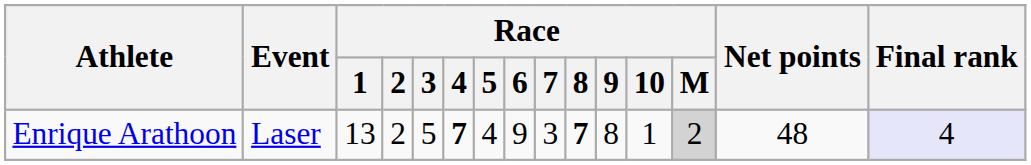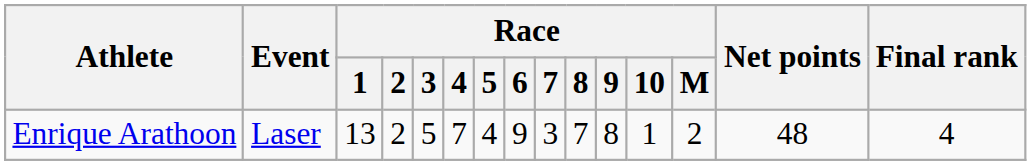(459, 134) bold -> (459, 134) normal
(581, 134) bold -> (581, 134) normal
(695, 134) lightgrey background -> (695, 134) no background
(947, 134) lavender background -> (947, 134) no background
